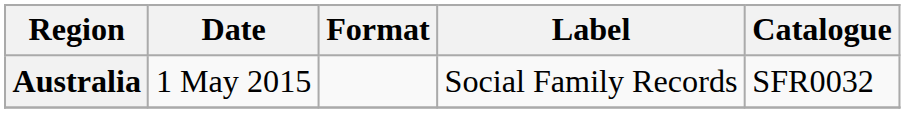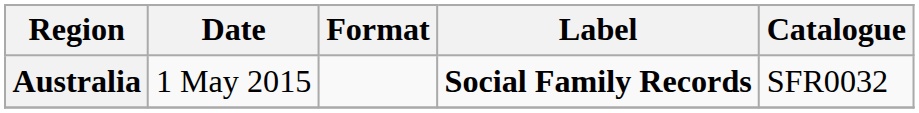(591, 81) normal -> (598, 81) bold
